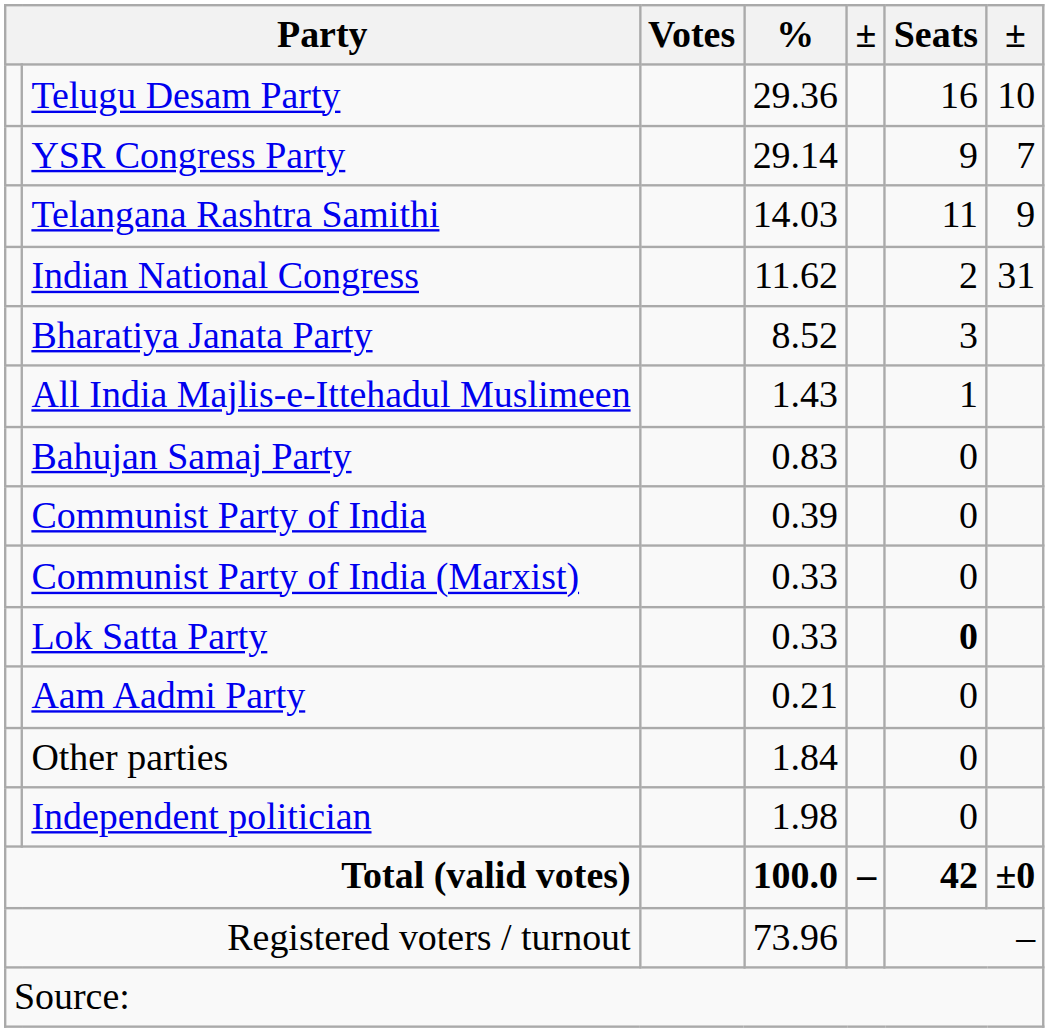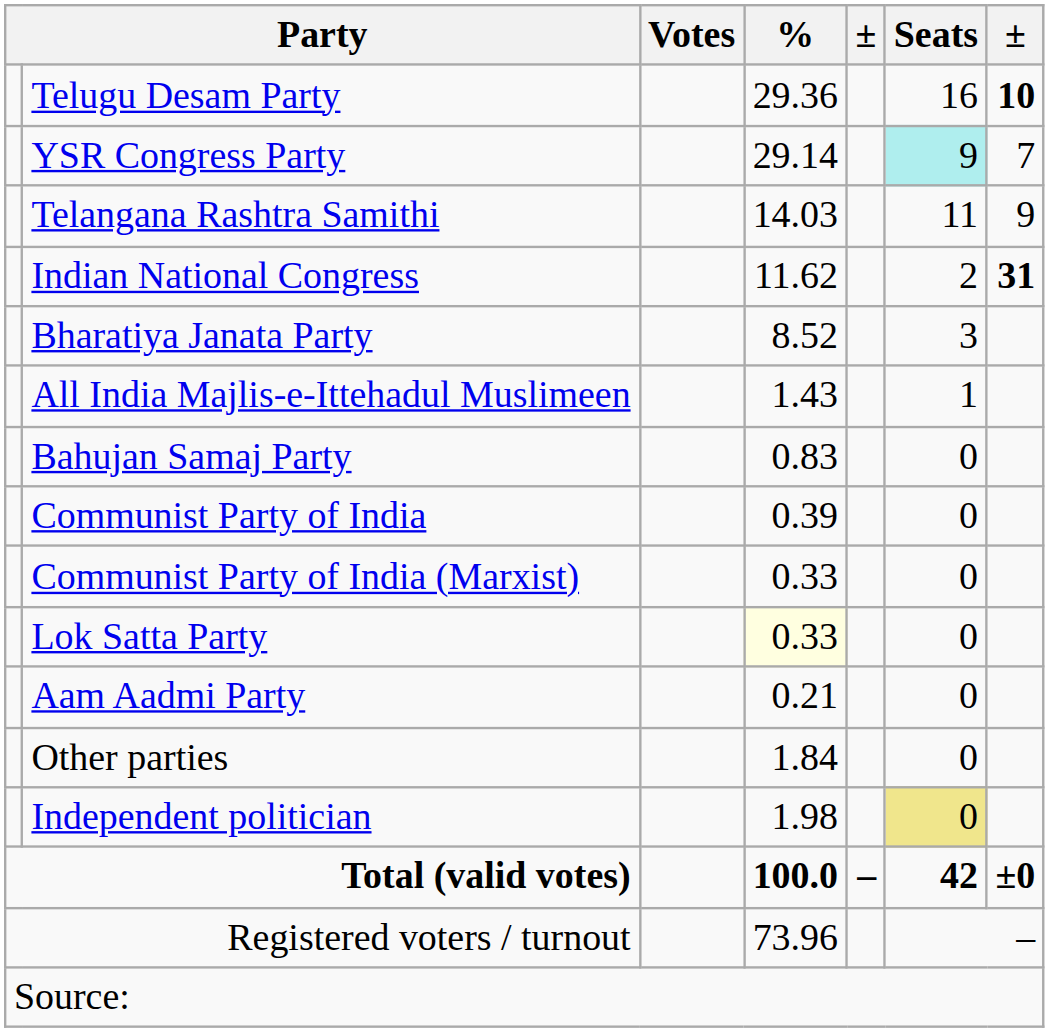(1016, 94) normal -> (1016, 94) bold
(969, 154) no background -> (969, 154) paleturquoise background
(1016, 275) normal -> (1016, 275) bold
(805, 635) no background -> (805, 635) lightyellow background
(969, 635) bold -> (969, 635) normal
(969, 816) no background -> (969, 816) khaki background
